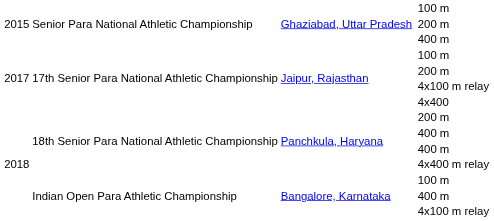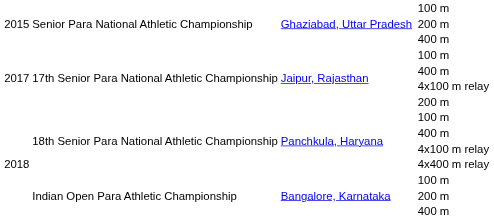(434, 71) 200 m -> (434, 71) 400 m
(433, 102) 4x400 -> (434, 102) 200 m
(434, 118) 200 m -> (434, 118) 100 m
(434, 149) 400 m -> (453, 149) 4x100 m relay
(434, 196) 400 m -> (434, 196) 200 m
(453, 211) 4x100 m relay -> (434, 211) 400 m
